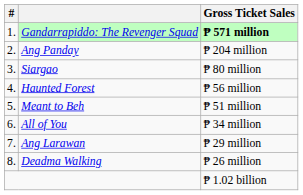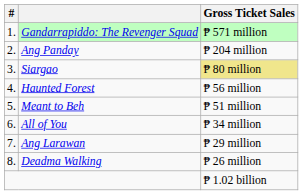(236, 32) bold -> (235, 32) normal
(232, 69) no background -> (232, 69) khaki background
